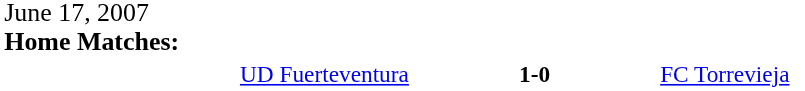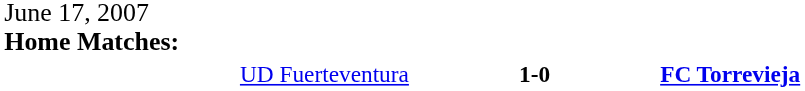(725, 74) normal -> (730, 74) bold
